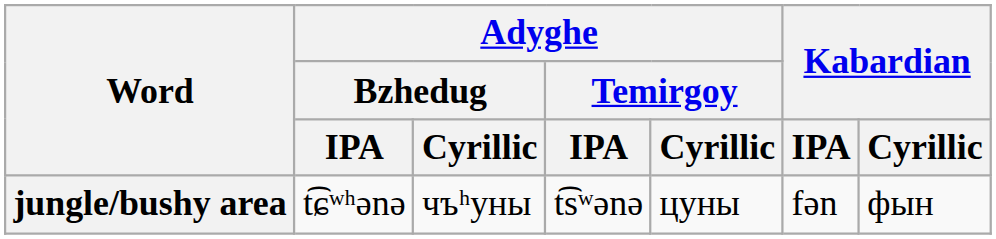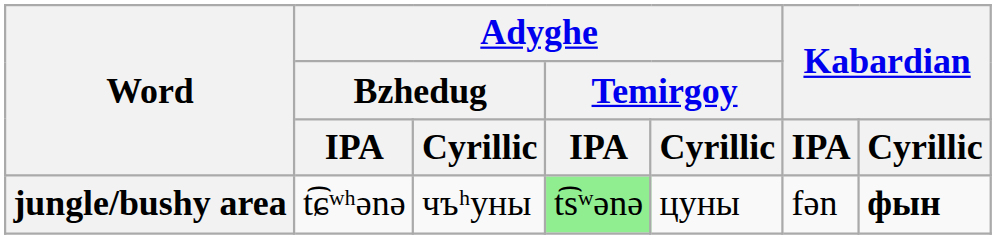(599, 203) no background -> (599, 203) lightgreen background
(900, 203) normal -> (904, 203) bold
